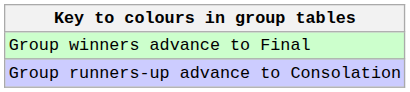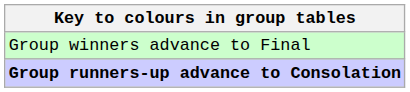(205, 73) normal -> (205, 73) bold
